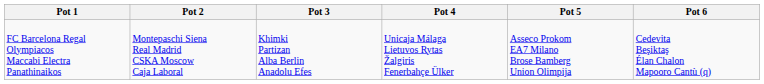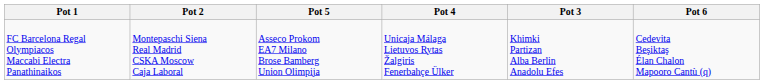columns swapped: (319, 12) <-> (571, 12)
